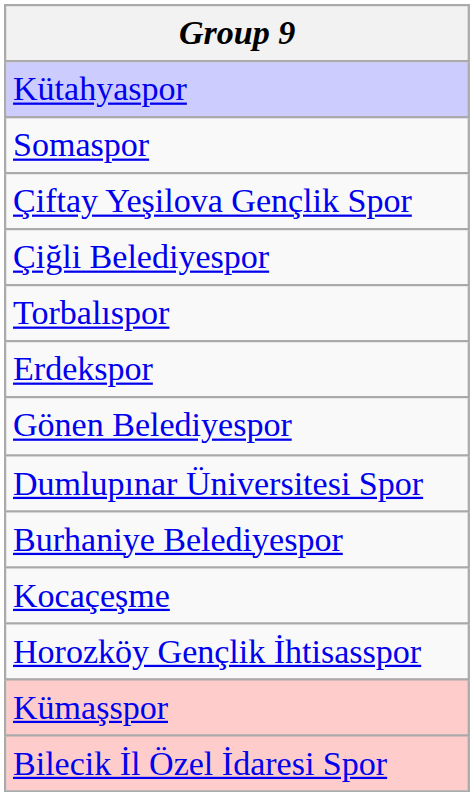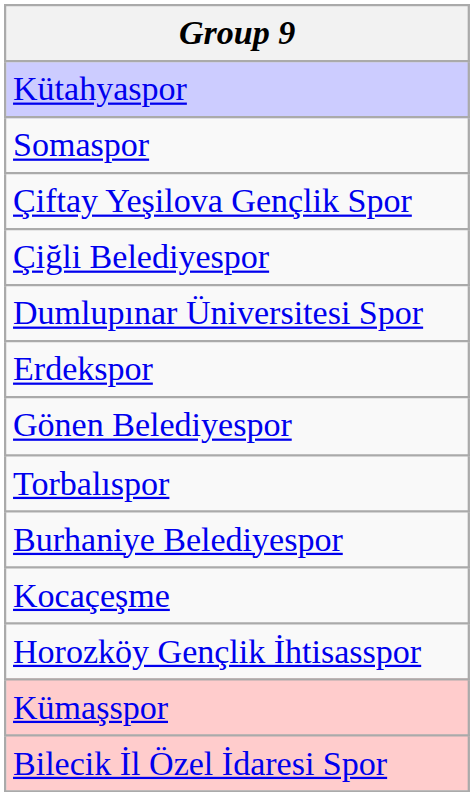(91, 313) Torbalıspor -> (218, 313) Dumlupınar Üniversitesi Spor
(218, 481) Dumlupınar Üniversitesi Spor -> (91, 481) Torbalıspor
